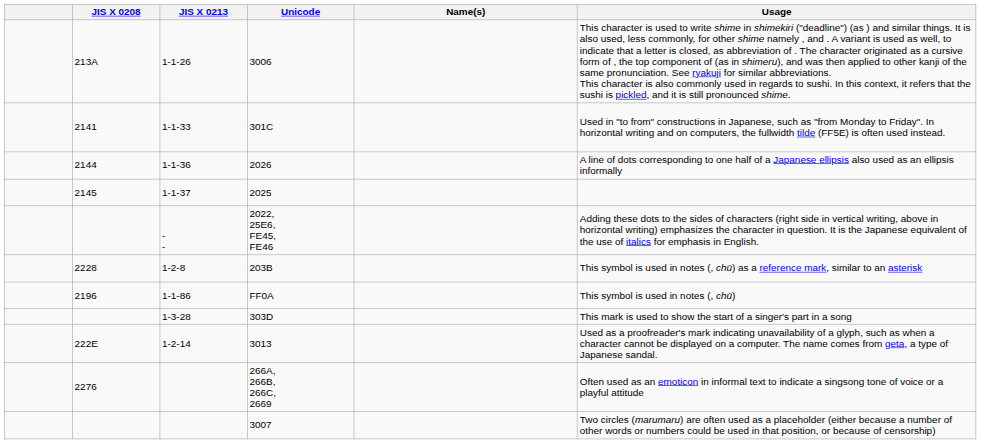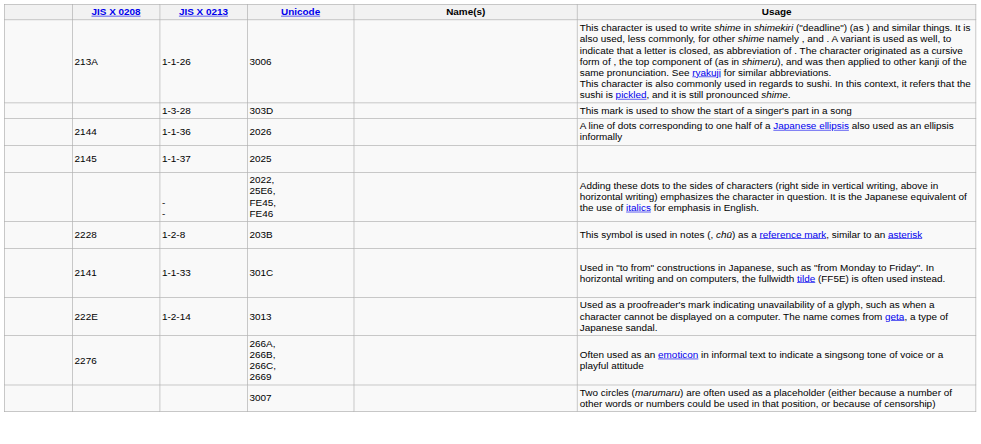rows swapped: (261, 127) <-> (261, 316)
- row: (262, 295)
